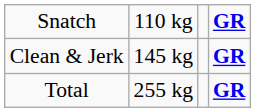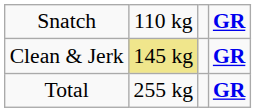(163, 55) no background -> (163, 55) khaki background
